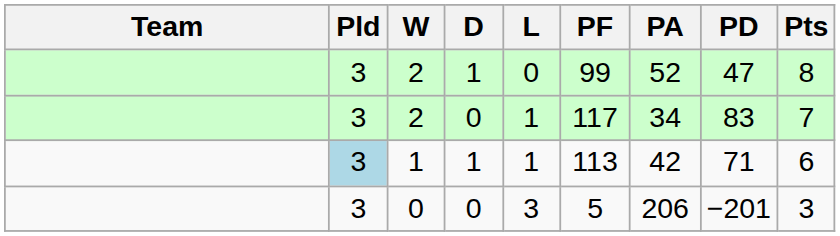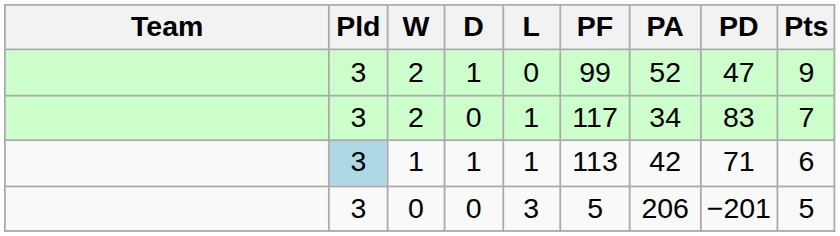(806, 72) 8 -> (806, 72) 9
(806, 207) 3 -> (806, 207) 5
